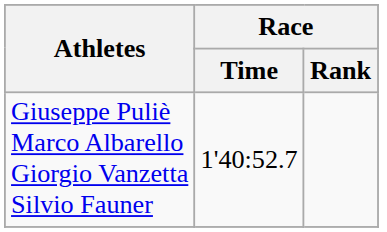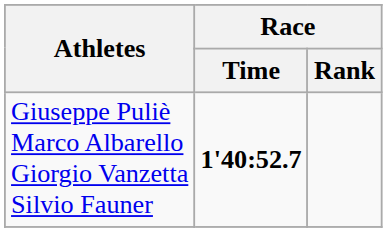(249, 159) normal -> (251, 159) bold
